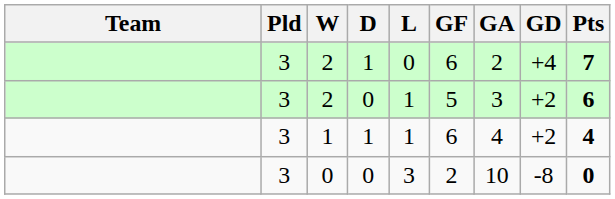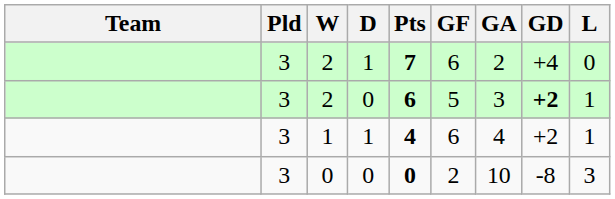columns swapped: (409, 23) <-> (588, 23)
(544, 99) normal -> (546, 99) bold
